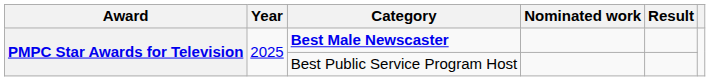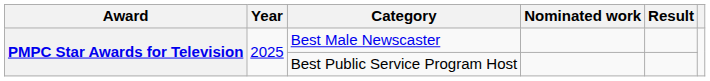(370, 40) bold -> (365, 40) normal
